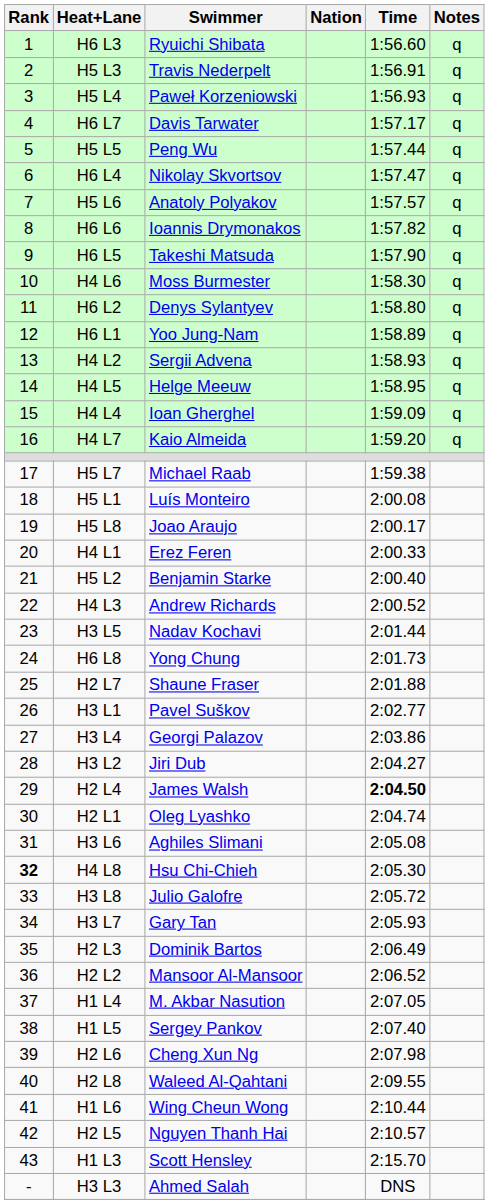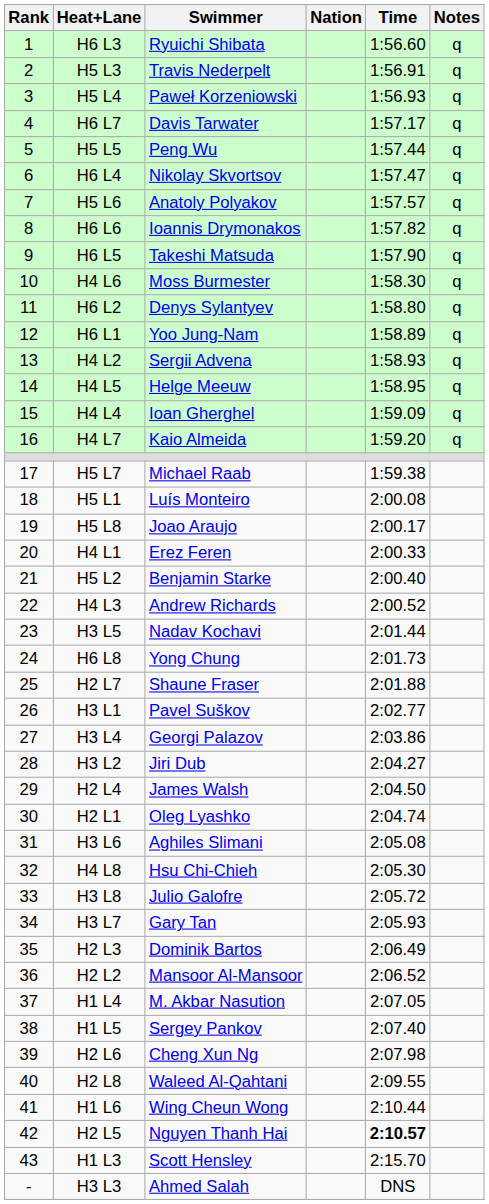(398, 790) bold -> (398, 790) normal
(29, 869) bold -> (29, 869) normal
(398, 1133) normal -> (398, 1133) bold
